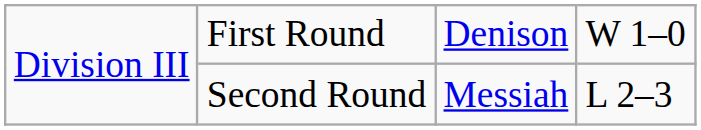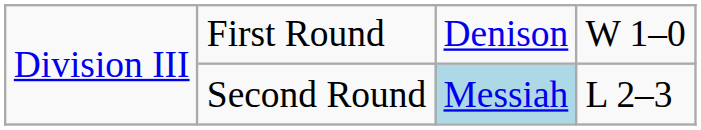(506, 93) no background -> (506, 93) lightblue background
